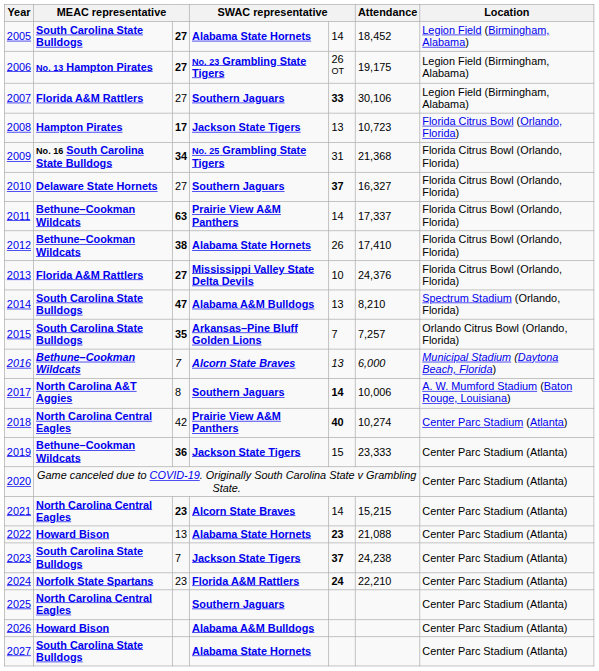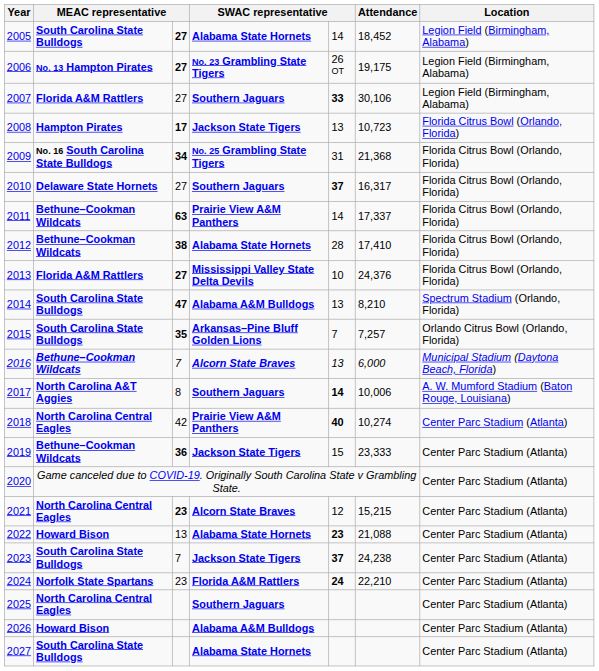(375, 186) 16,327 -> (375, 186) 16,317
(338, 245) 26 -> (338, 245) 28
(338, 511) 14 -> (338, 511) 12
